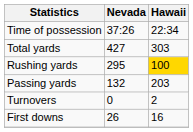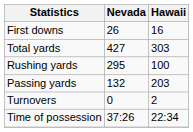rows swapped: (35, 118) <-> (54, 30)
(160, 65) gold background -> (160, 65) no background
